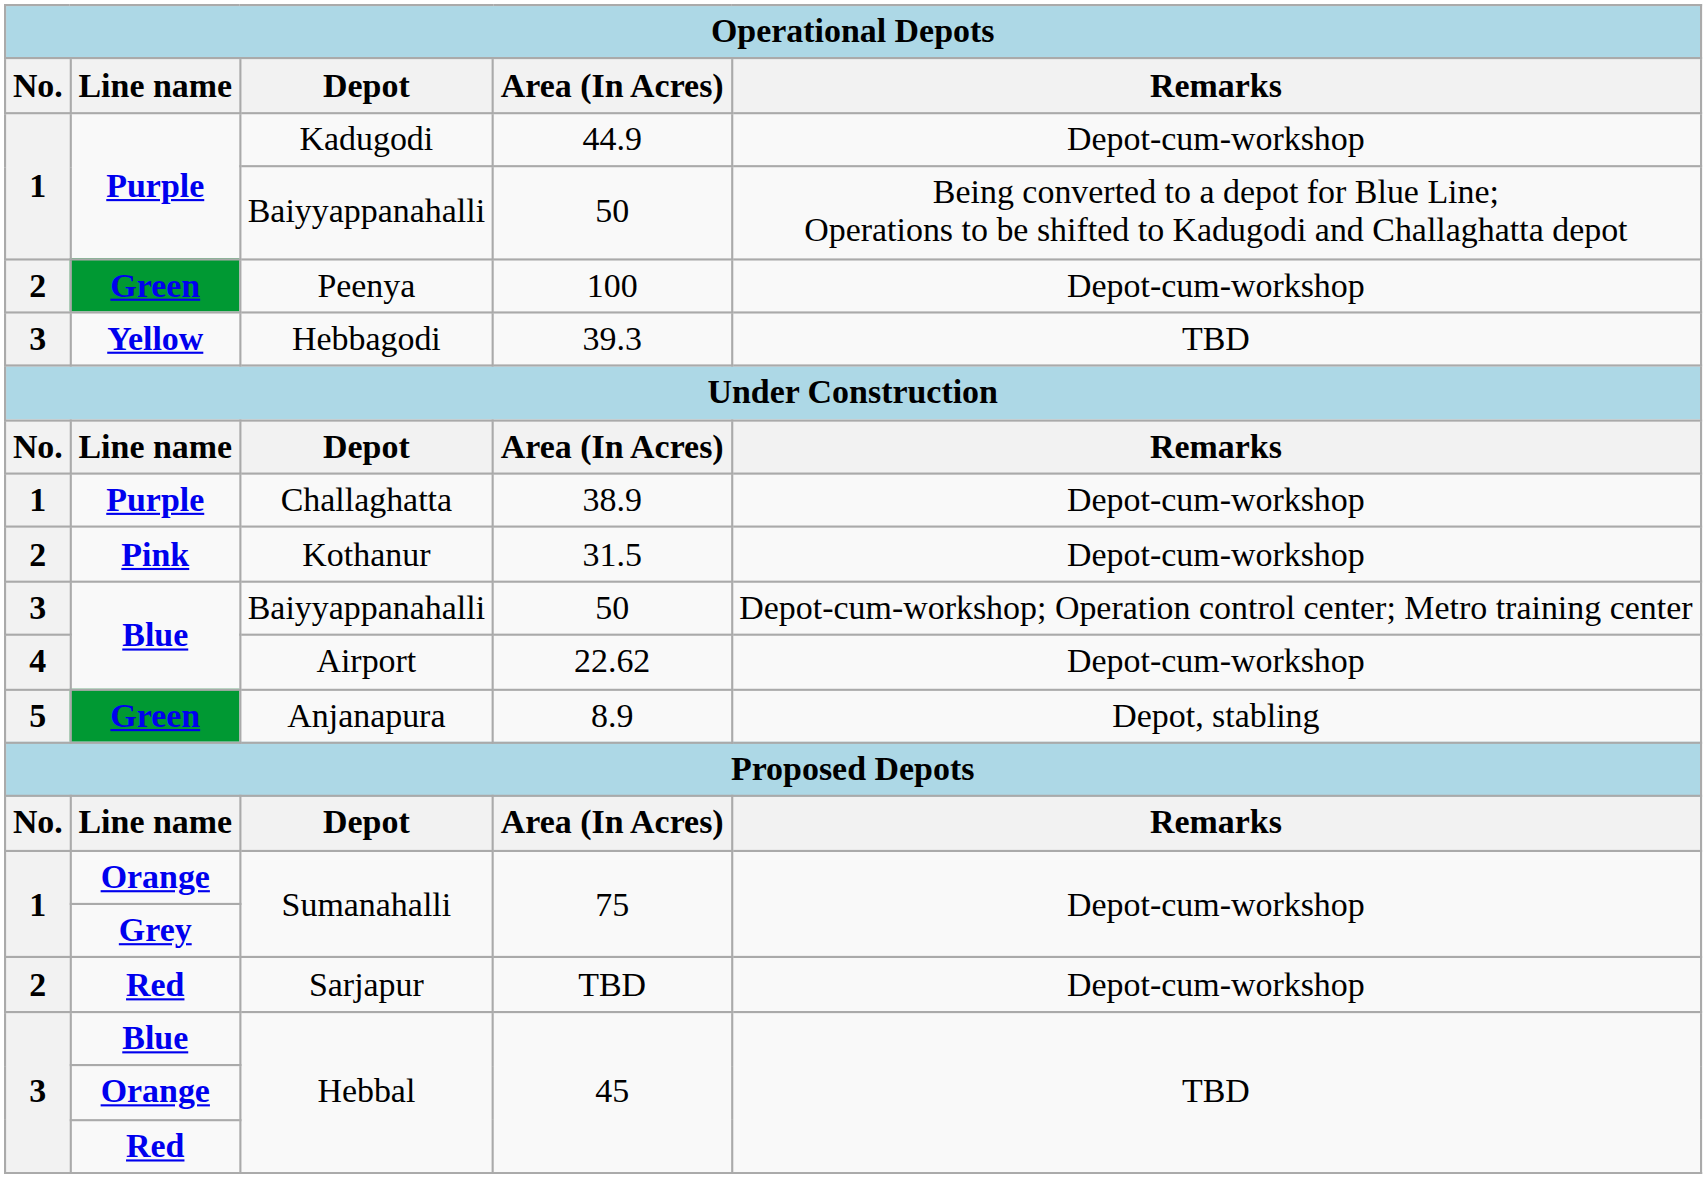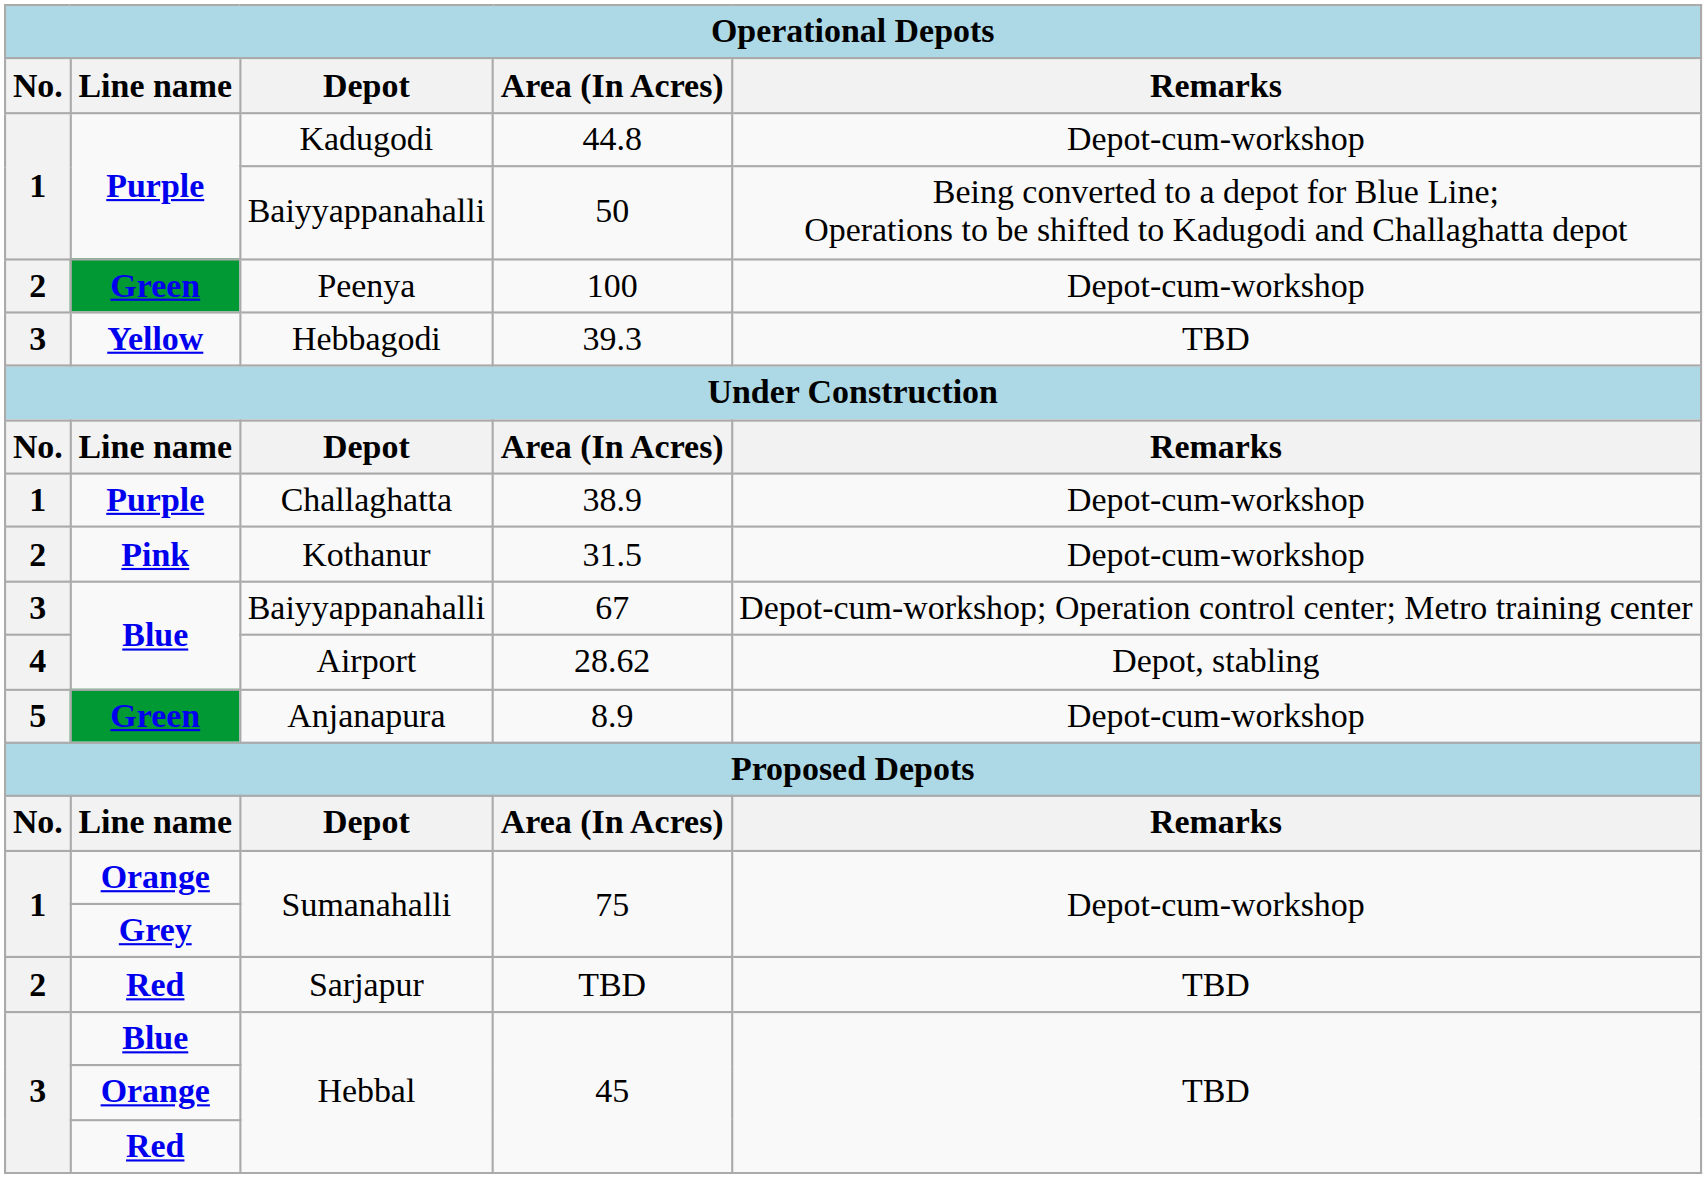(612, 138) 44.9 -> (612, 138) 44.8
(612, 607) 50 -> (612, 607) 67
(612, 661) 22.62 -> (612, 661) 28.62
(1216, 661) Depot-cum-workshop -> (1216, 661) Depot, stabling
(1216, 715) Depot, stabling -> (1216, 715) Depot-cum-workshop
(1216, 984) Depot-cum-workshop -> (1216, 984) TBD
